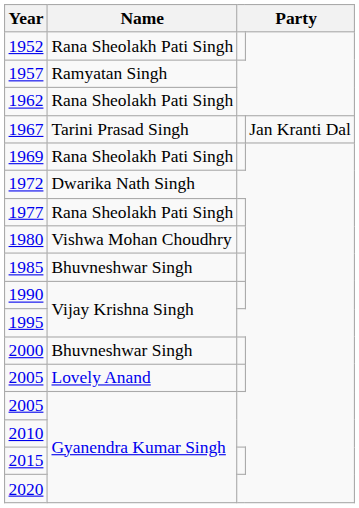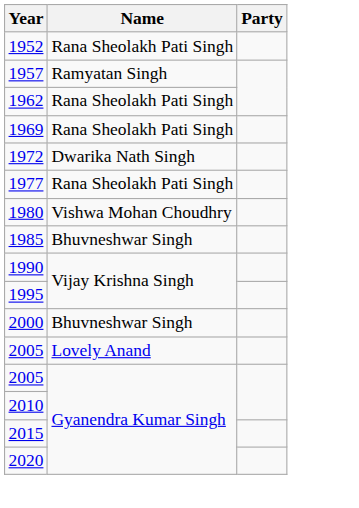- row: (26, 128)
